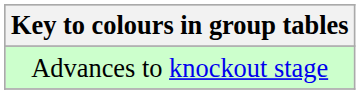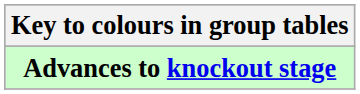(180, 67) normal -> (180, 67) bold
